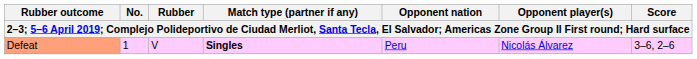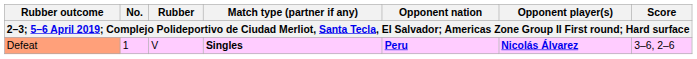(396, 45) normal -> (396, 45) bold
(537, 45) normal -> (540, 45) bold
